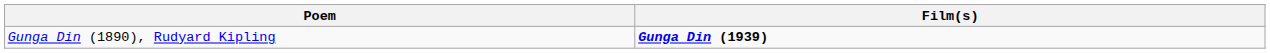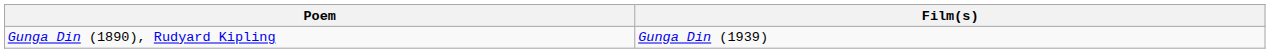(703, 38) bold -> (703, 38) normal
